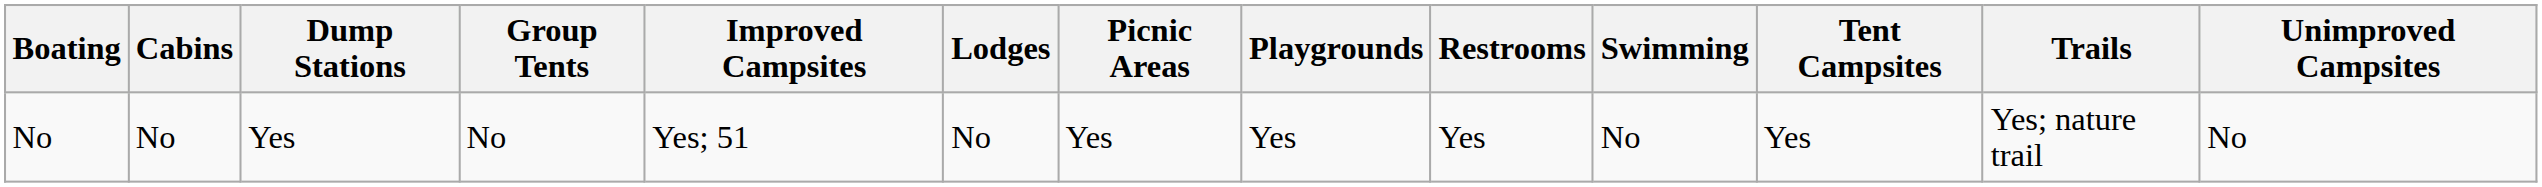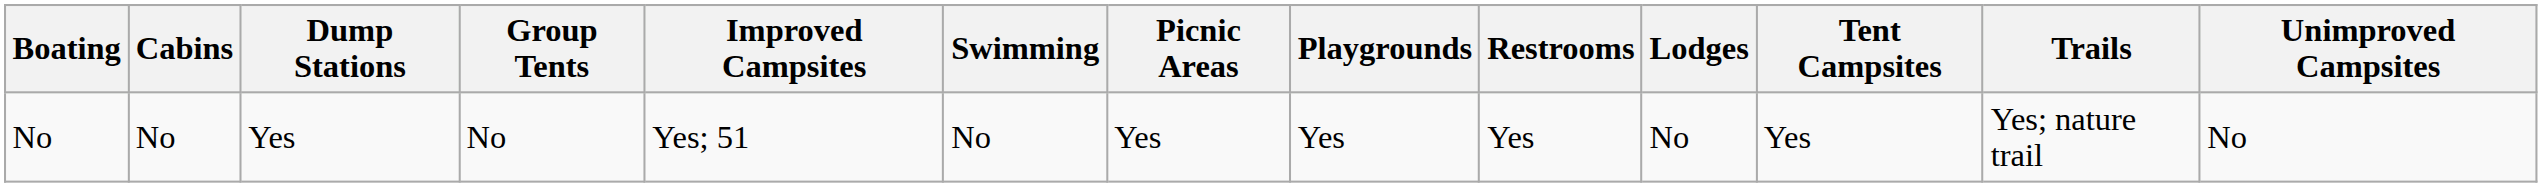columns swapped: (1001, 48) <-> (1675, 48)
